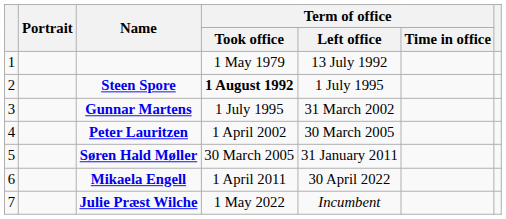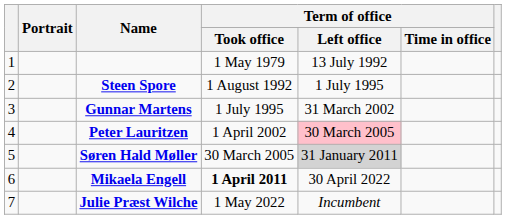(249, 86) bold -> (249, 86) normal
(349, 132) no background -> (349, 132) pink background
(349, 156) no background -> (349, 156) lightgrey background
(249, 179) normal -> (249, 179) bold
